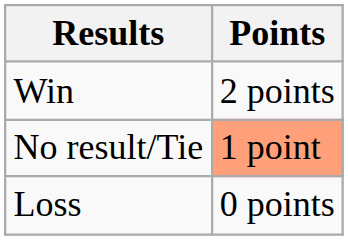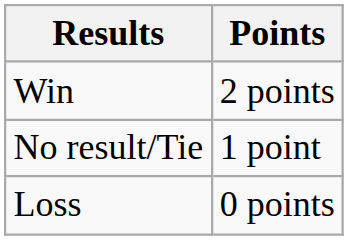(270, 147) lightsalmon background -> (270, 147) no background
